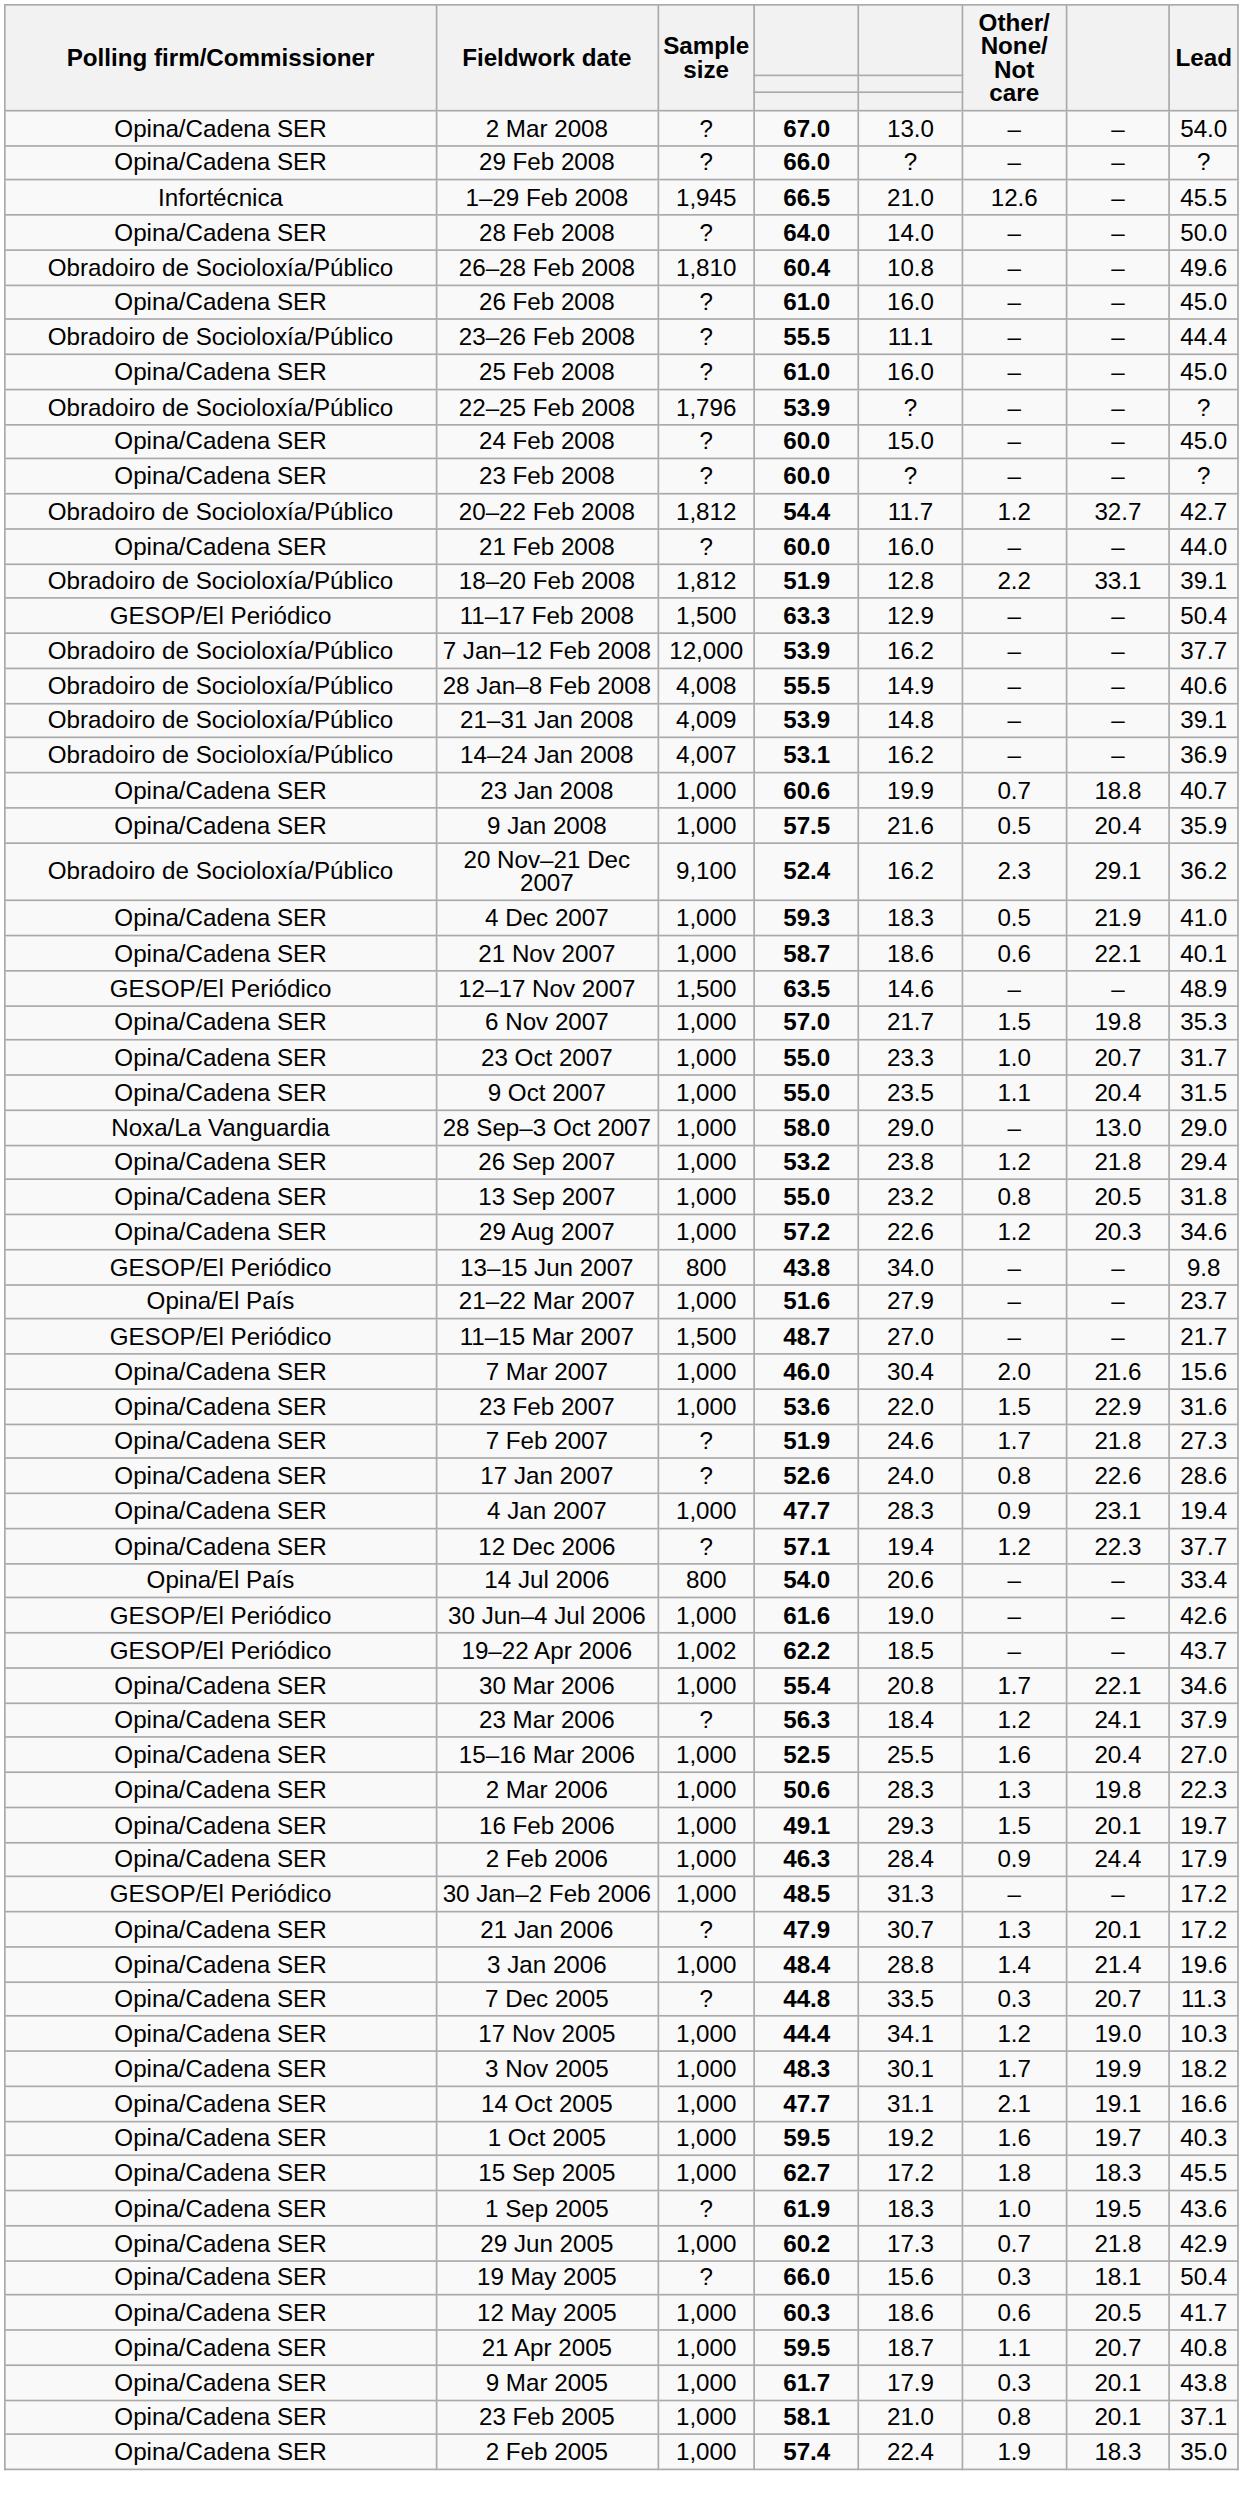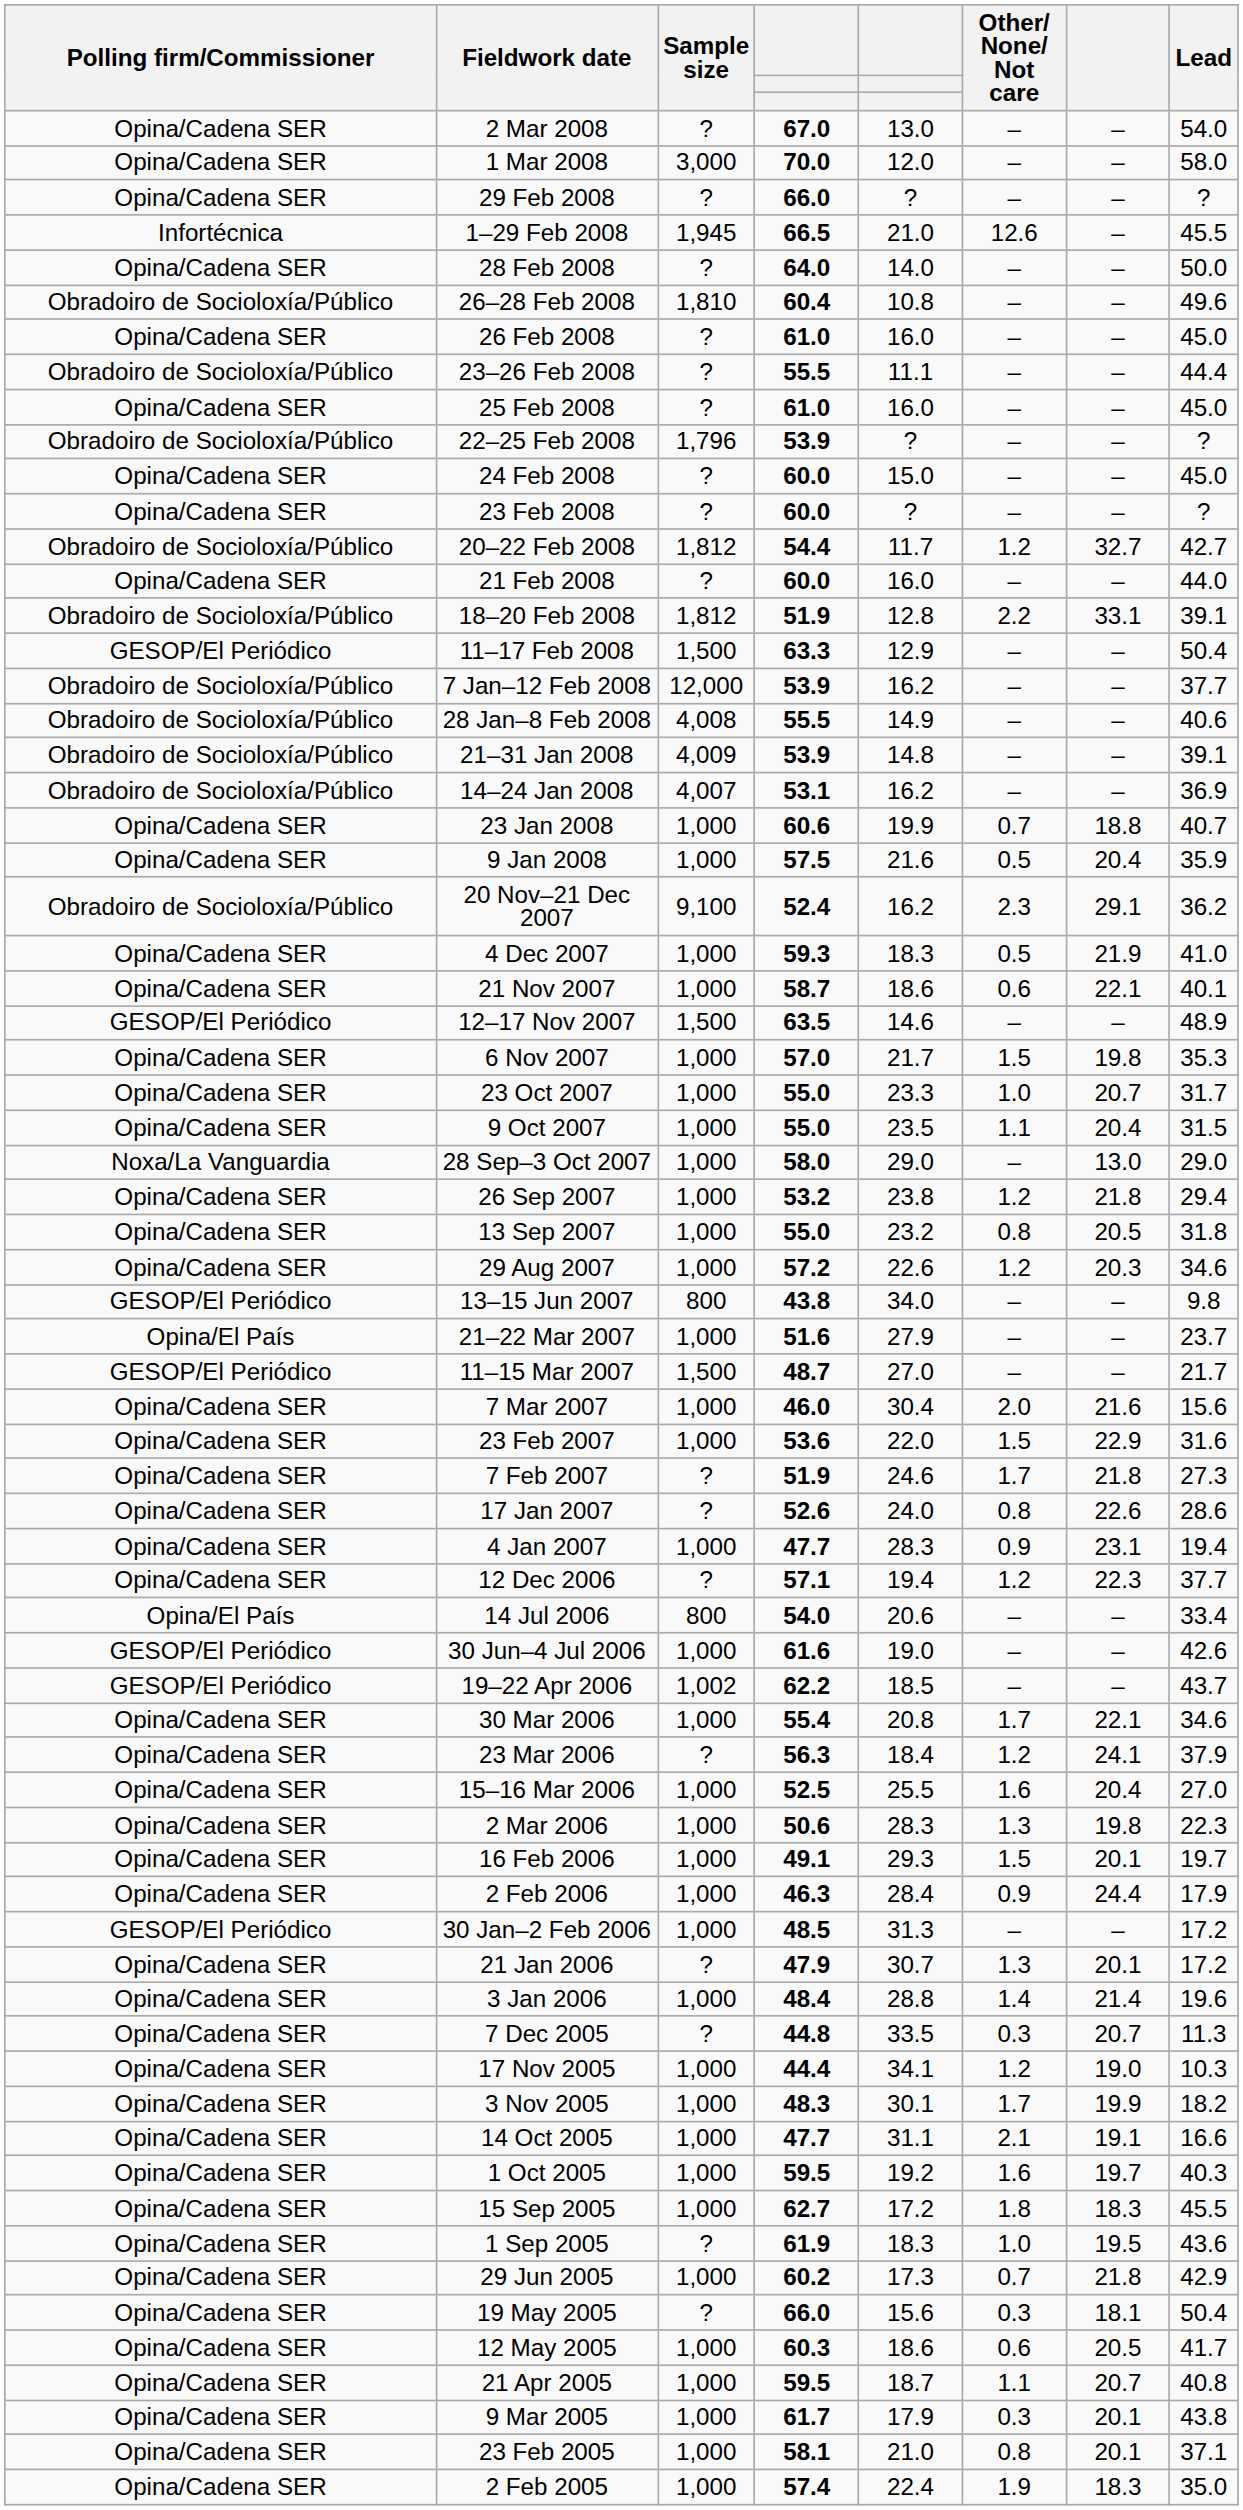+ row: (547, 163)
